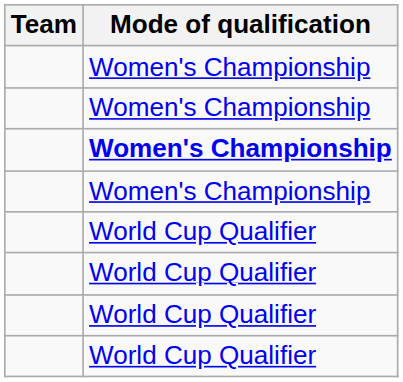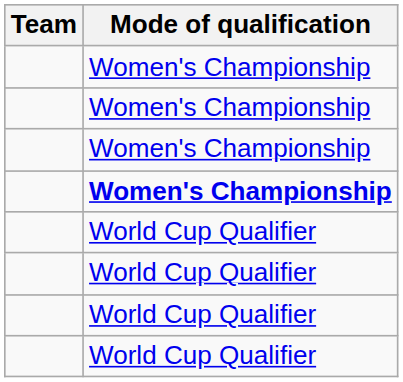(240, 149) bold -> (230, 149) normal
(230, 190) normal -> (240, 190) bold
